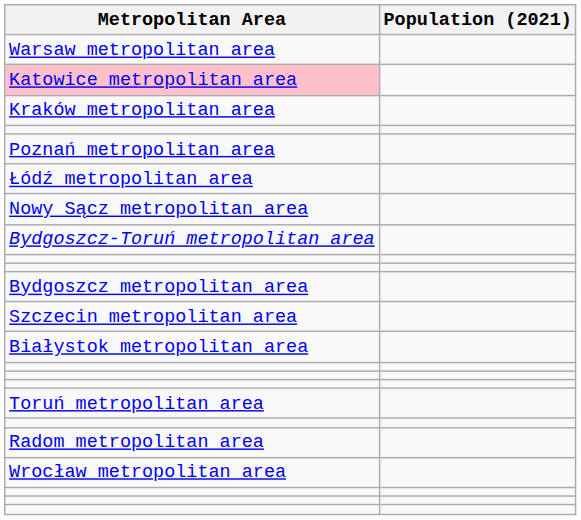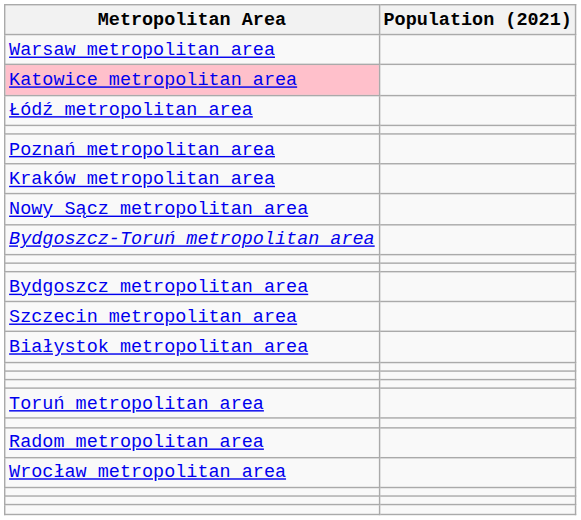(142, 110) Kraków metropolitan area -> (131, 110) Łódź metropolitan area
(131, 179) Łódź metropolitan area -> (142, 179) Kraków metropolitan area
